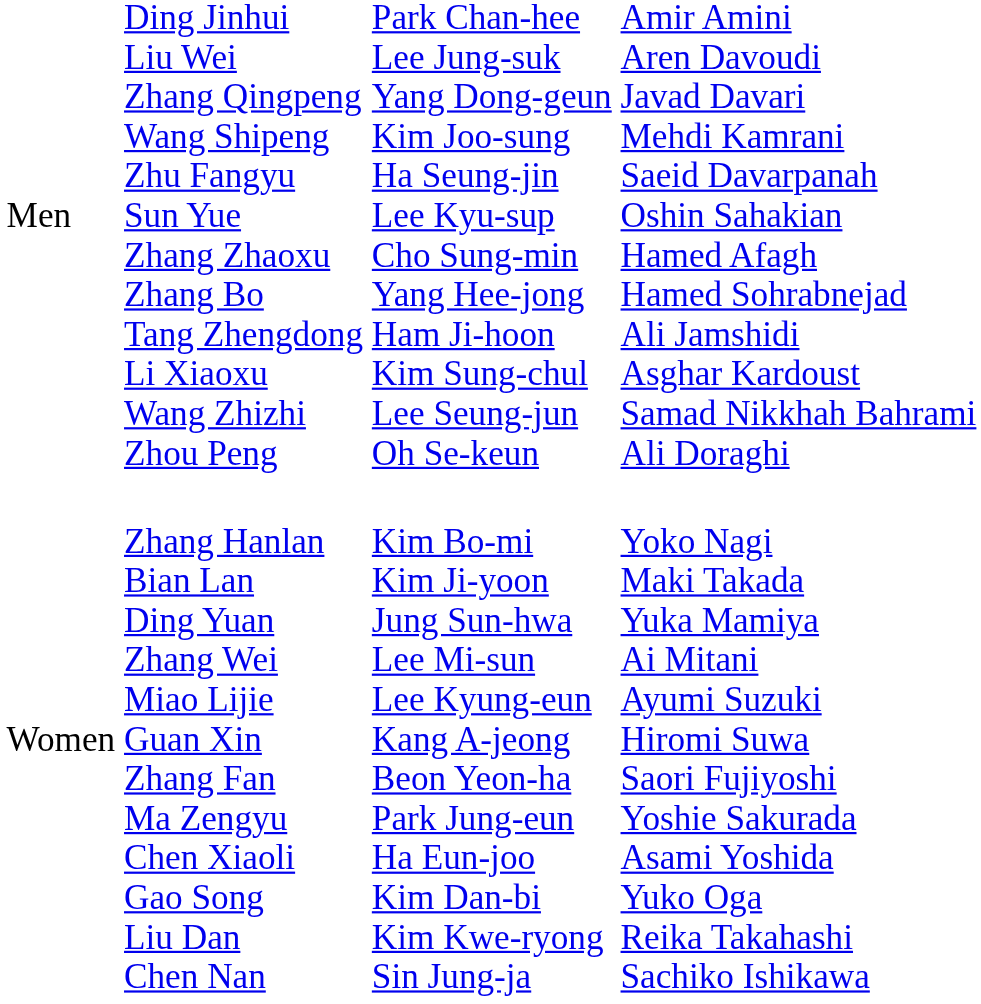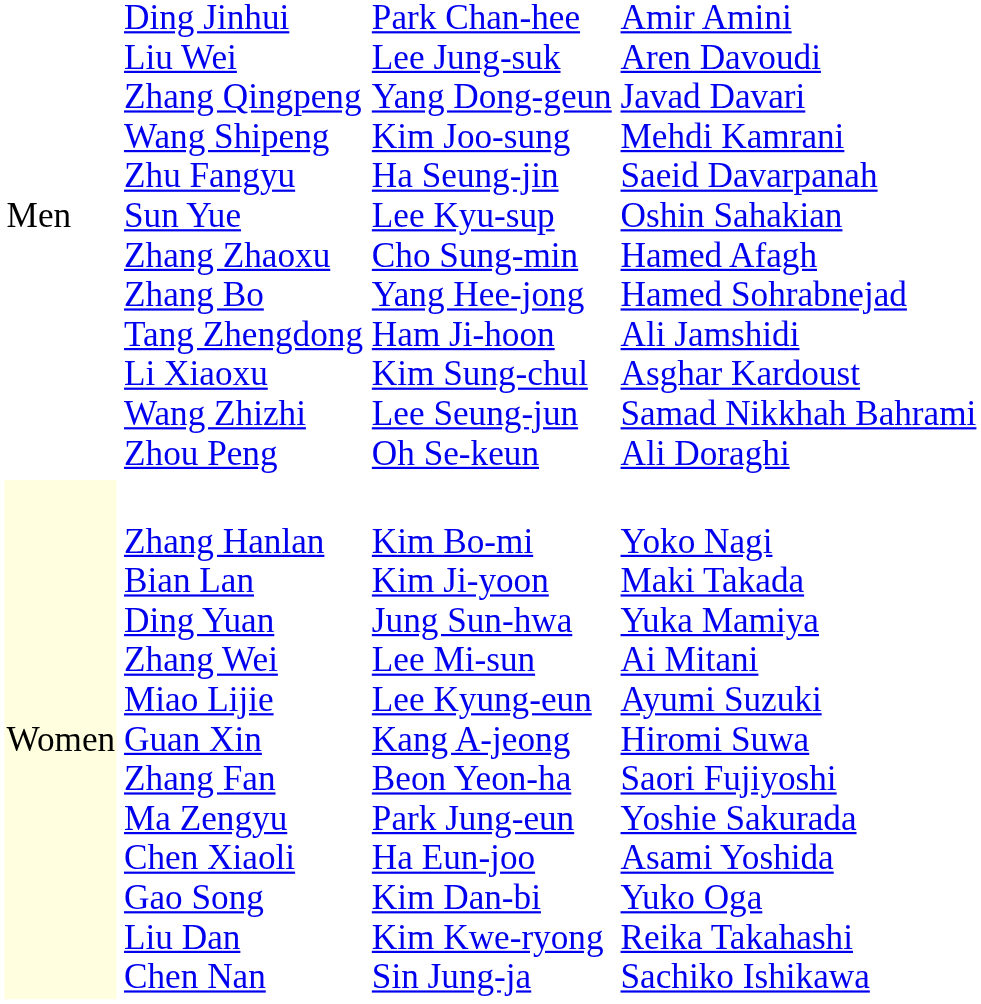(61, 738) no background -> (61, 738) lightyellow background
